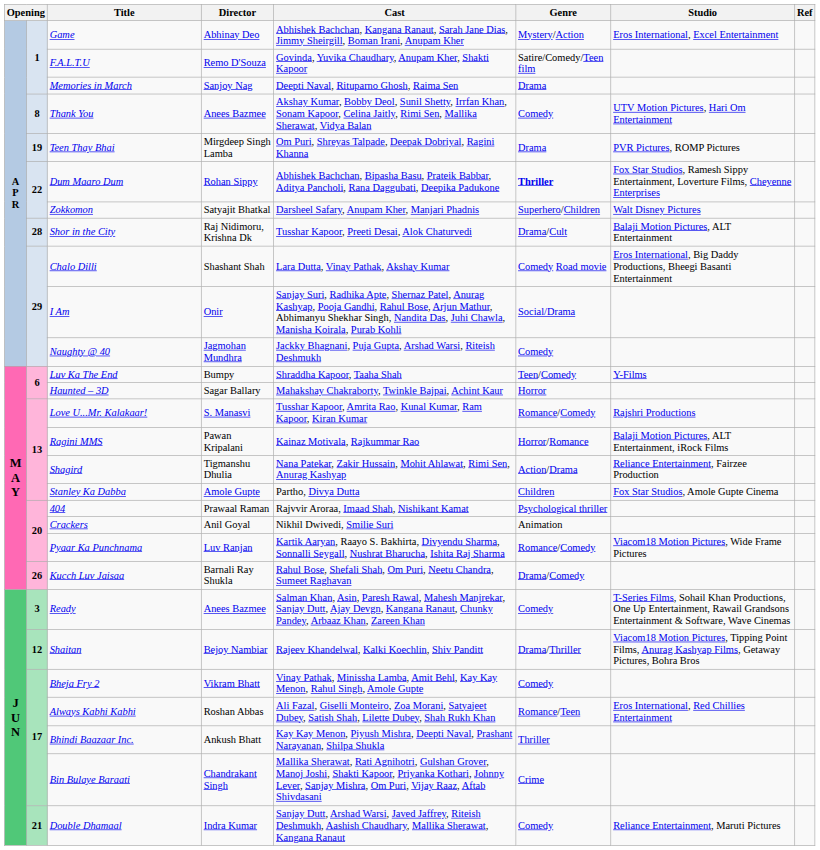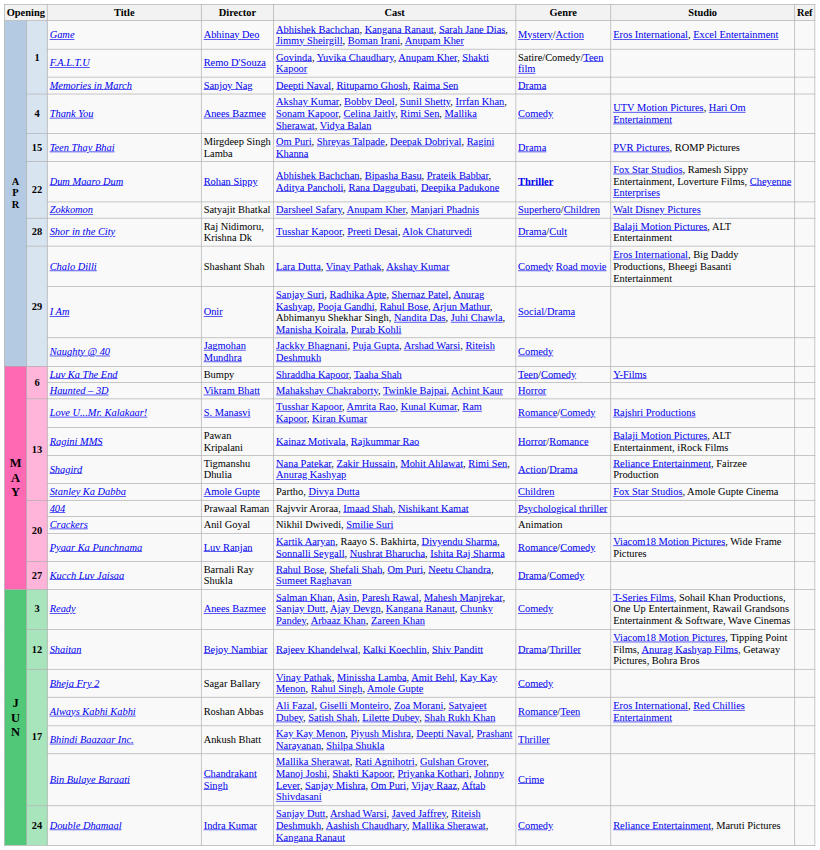(37, 113) 8 -> (37, 113) 4
(37, 147) 19 -> (37, 147) 15
(232, 390) Sagar Ballary -> (232, 390) Vikram Bhatt
(37, 575) 26 -> (37, 575) 27
(232, 683) Vikram Bhatt -> (232, 683) Sagar Ballary
(37, 825) 21 -> (37, 825) 24
